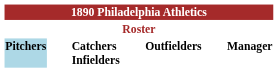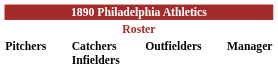(26, 46) lightblue background -> (26, 46) no background
